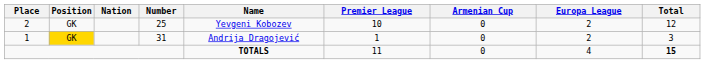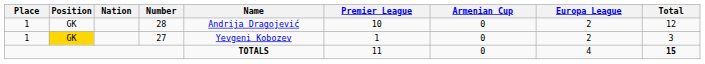(27, 25) 2 -> (27, 25) 1
(161, 25) 25 -> (161, 25) 28
(254, 25) Yevgeni Kobozev -> (254, 25) Andrija Dragojević
(161, 39) 31 -> (161, 39) 27
(254, 39) Andrija Dragojević -> (254, 39) Yevgeni Kobozev
